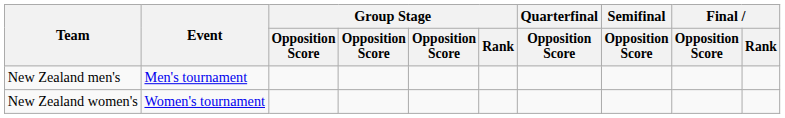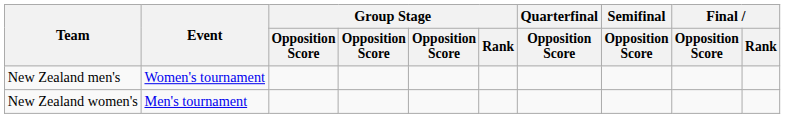(196, 78) Men's tournament -> (205, 78) Women's tournament
(205, 101) Women's tournament -> (196, 101) Men's tournament
